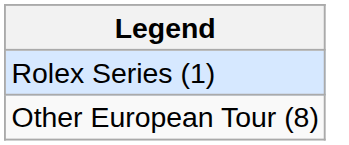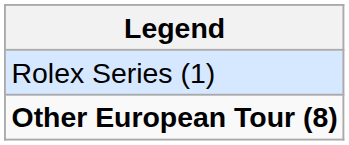(165, 118) normal -> (175, 118) bold
